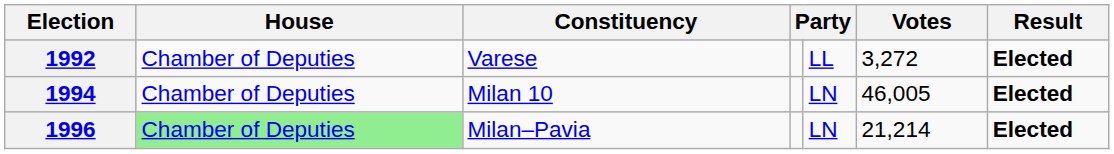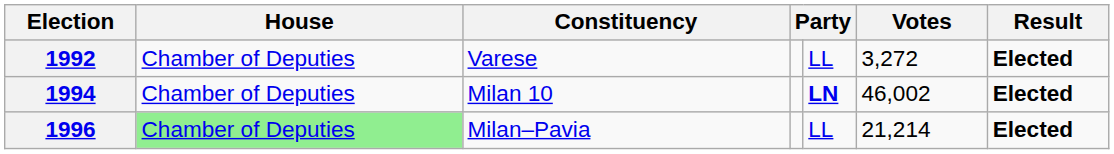(823, 93) normal -> (823, 93) bold
(896, 93) 46,005 -> (896, 93) 46,002
(823, 129) LN -> (821, 129) LL
